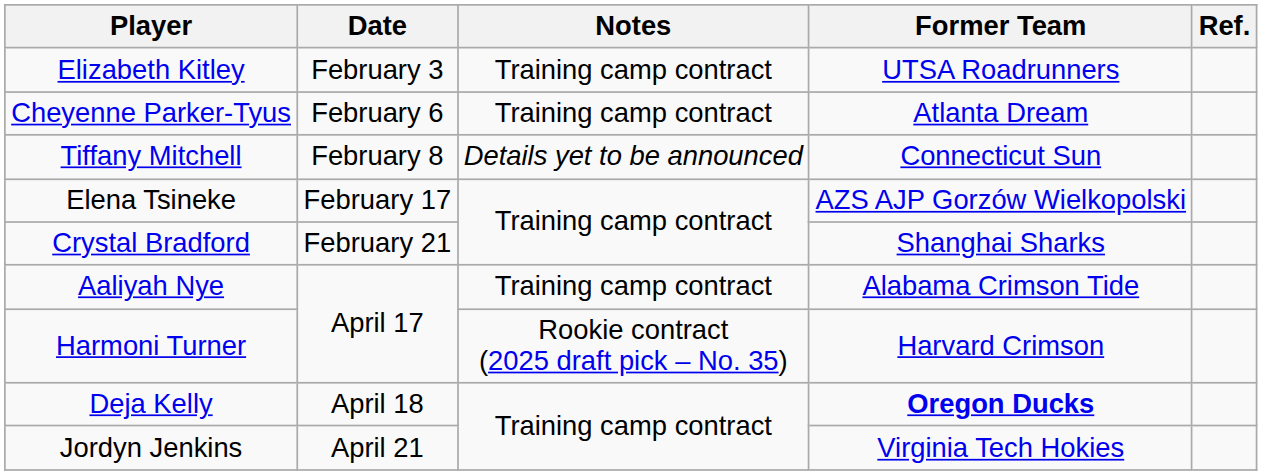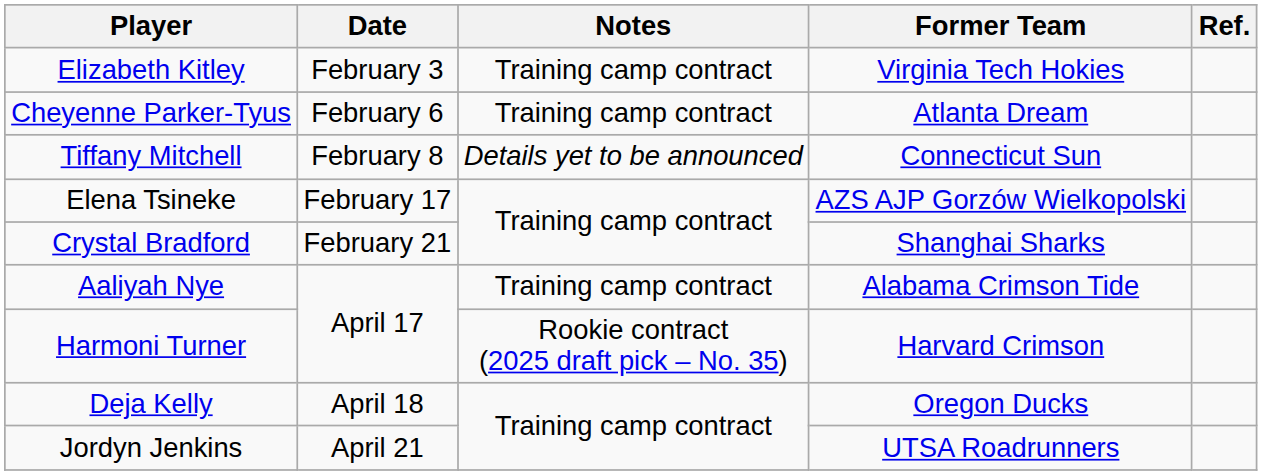(1001, 69) UTSA Roadrunners -> (1001, 69) Virginia Tech Hokies
(1001, 404) bold -> (1001, 404) normal
(1001, 447) Virginia Tech Hokies -> (1001, 447) UTSA Roadrunners
